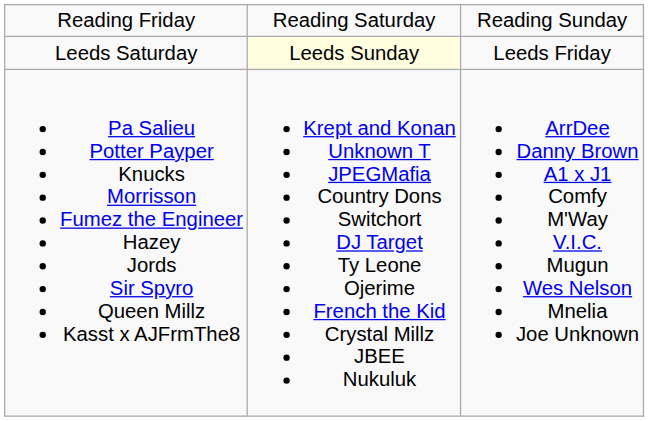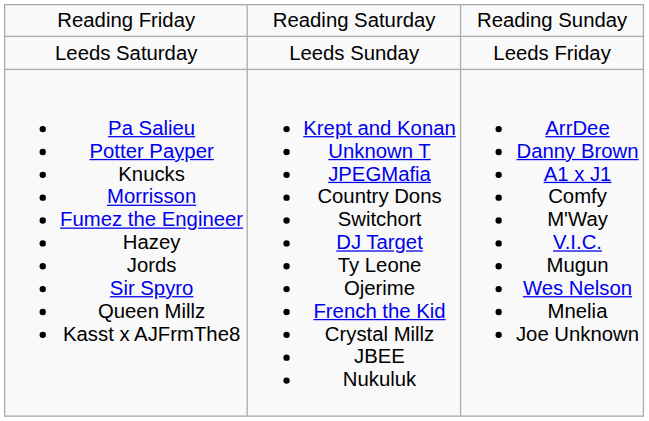(354, 52) lightyellow background -> (354, 52) no background
